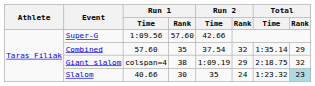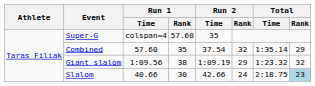(146, 36) 1:09.56 -> (146, 36) colspan=4
(214, 36) 42.66 -> (214, 36) 35
(146, 62) colspan=4 -> (146, 62) 1:09.56
(271, 62) 2:18.75 -> (271, 62) 1:23.32
(214, 75) 35 -> (214, 75) 42.66
(271, 75) 1:23.32 -> (271, 75) 2:18.75
